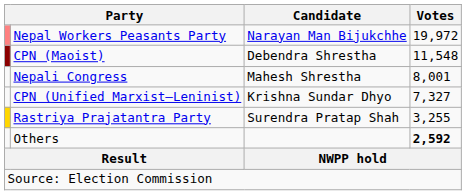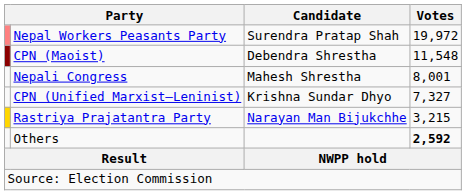(327, 35) Narayan Man Bijukchhe -> (323, 35) Surendra Pratap Shah
(323, 118) Surendra Pratap Shah -> (327, 118) Narayan Man Bijukchhe
(432, 118) 3,255 -> (432, 118) 3,215
